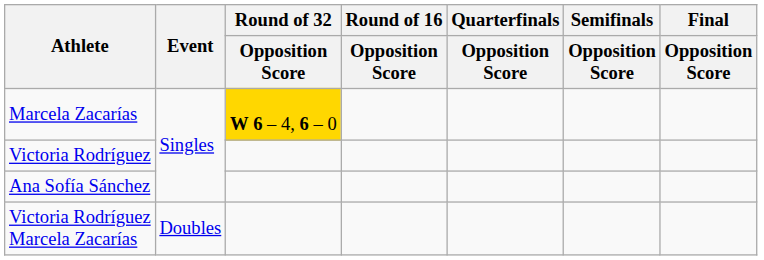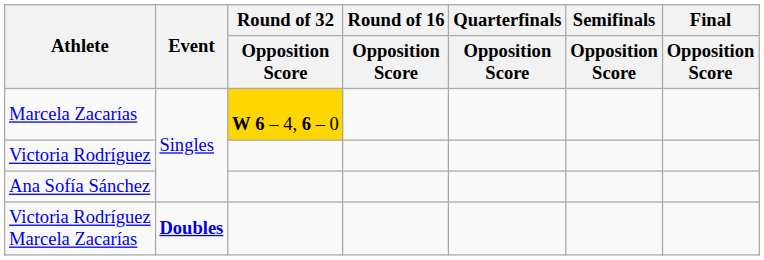(190, 228) normal -> (191, 228) bold
